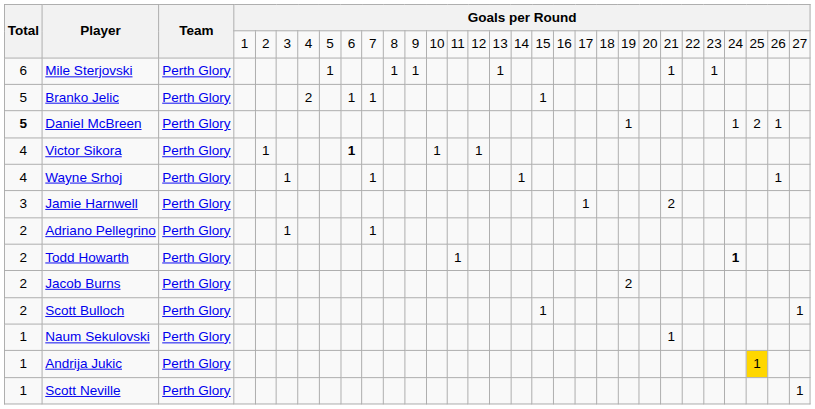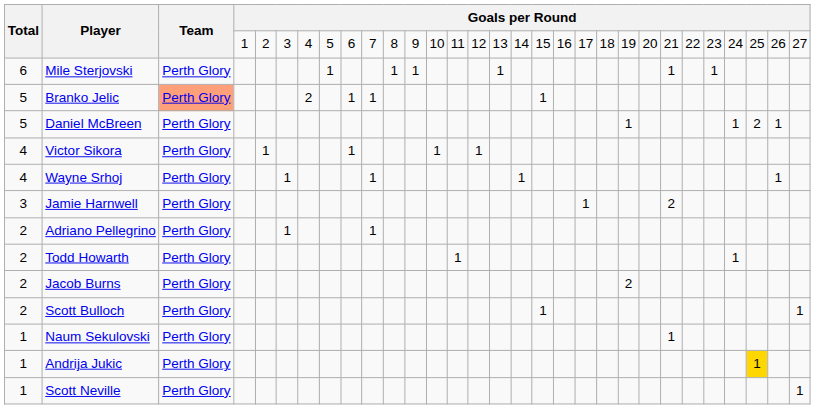(196, 97) no background -> (196, 97) lightsalmon background
(23, 124) bold -> (23, 124) normal
(351, 151) bold -> (351, 151) normal
(736, 257) bold -> (736, 257) normal
